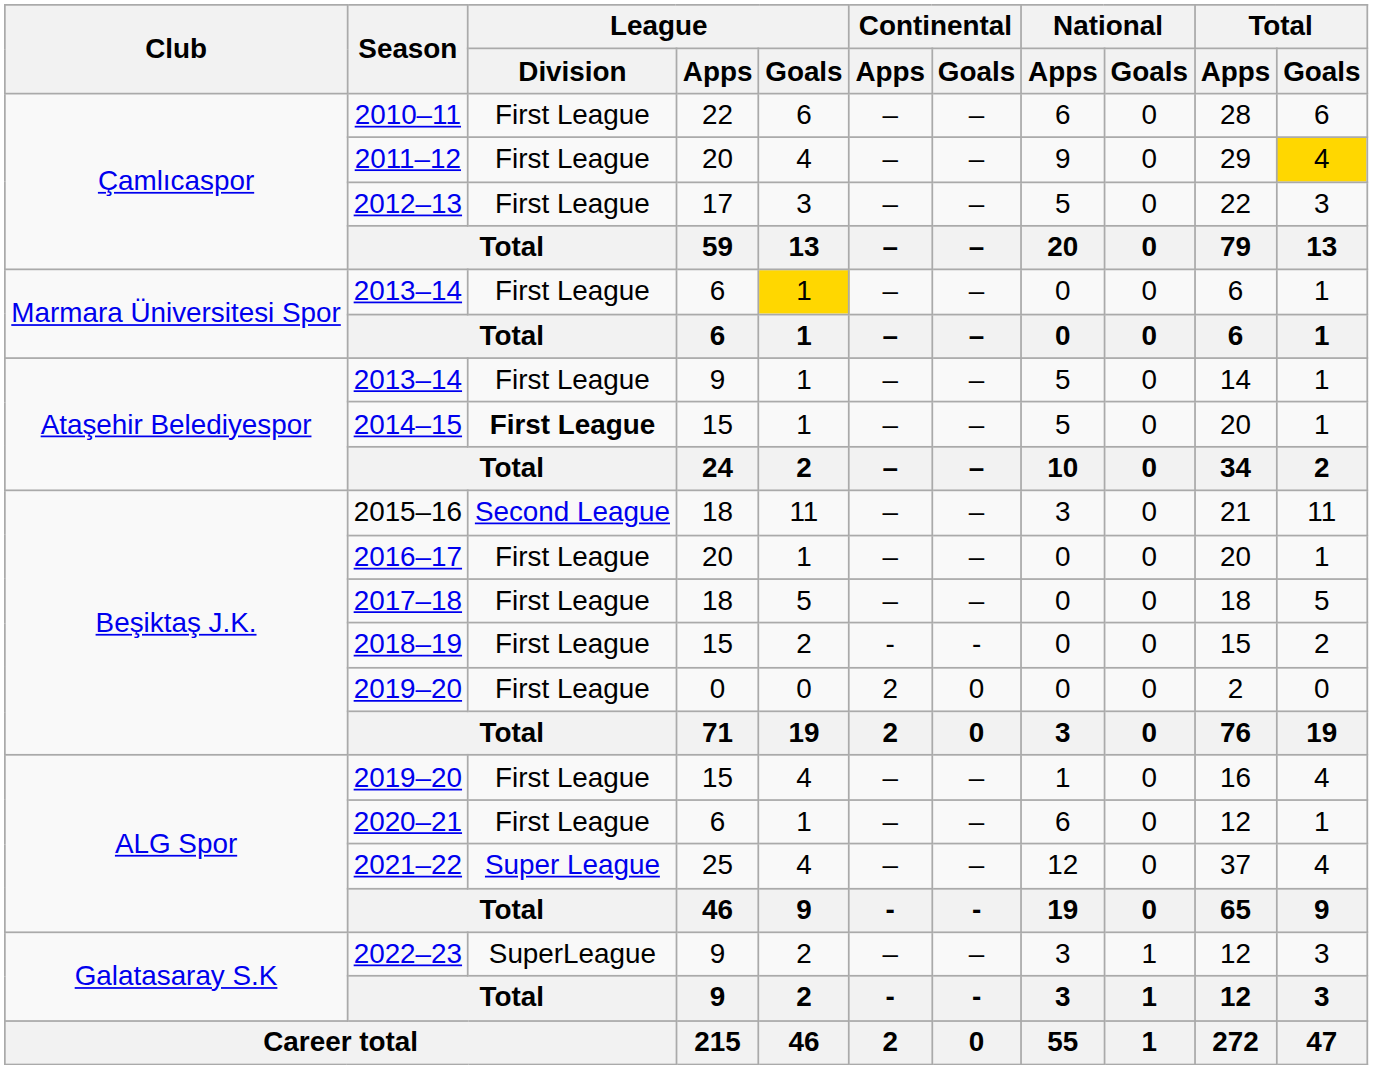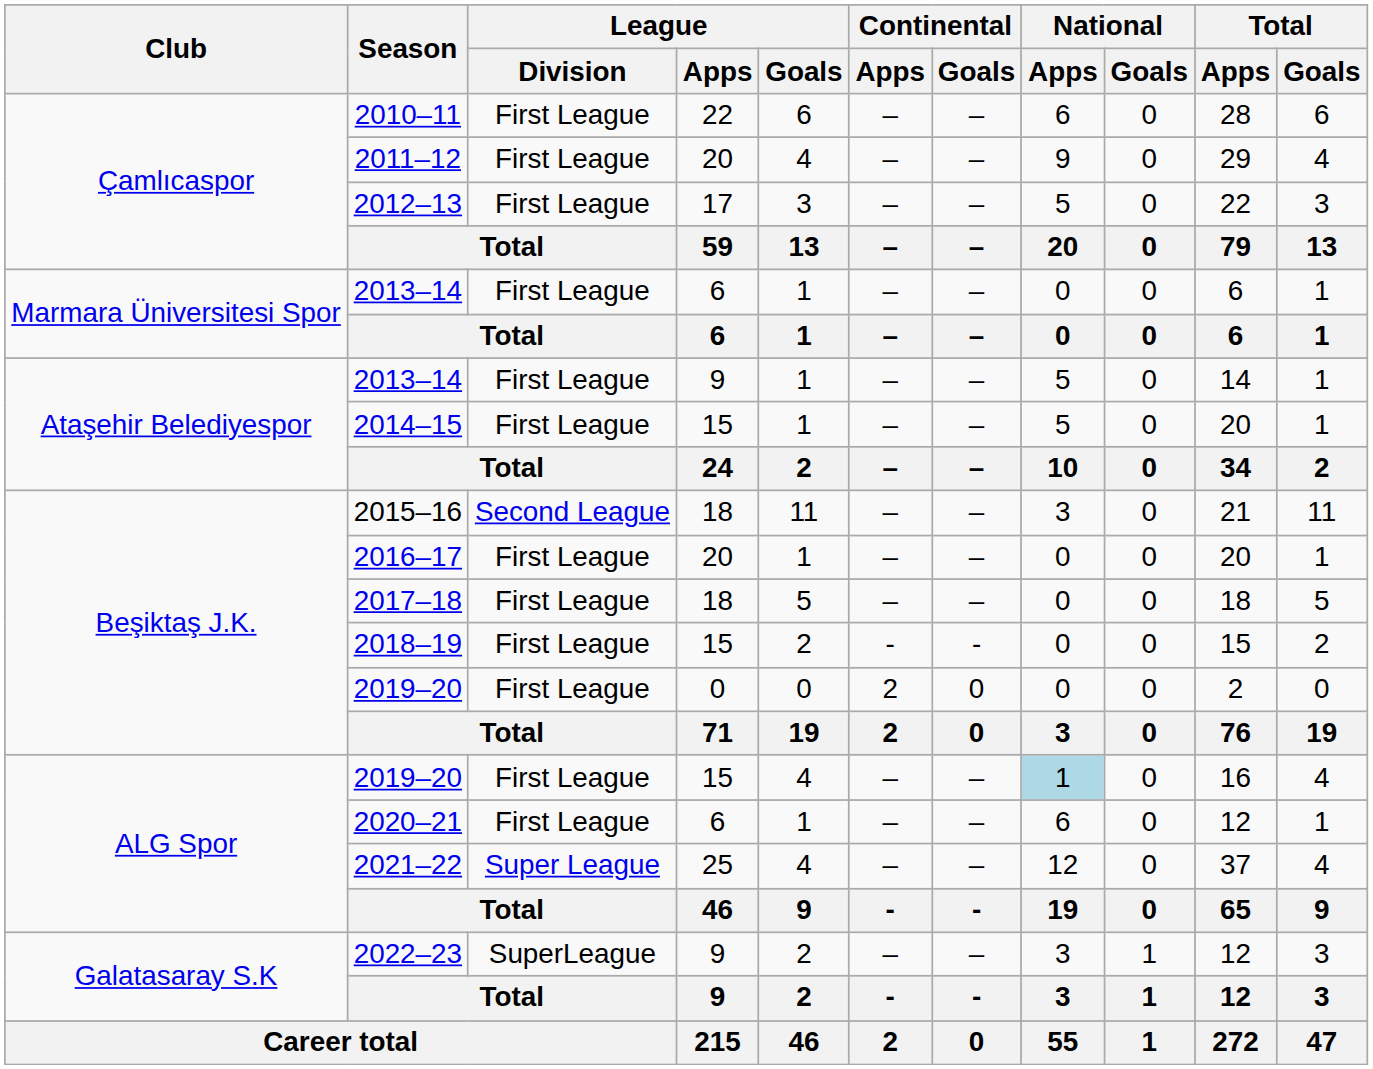(1322, 159) gold background -> (1322, 159) no background
(804, 291) gold background -> (804, 291) no background
(572, 423) bold -> (572, 423) normal
(1063, 777) no background -> (1063, 777) lightblue background
